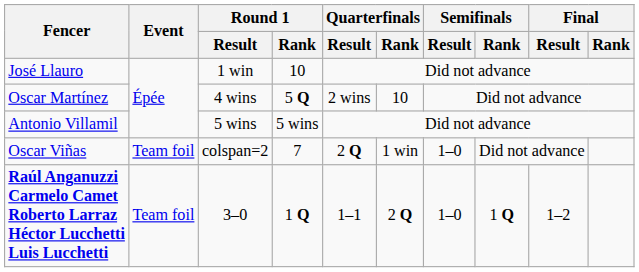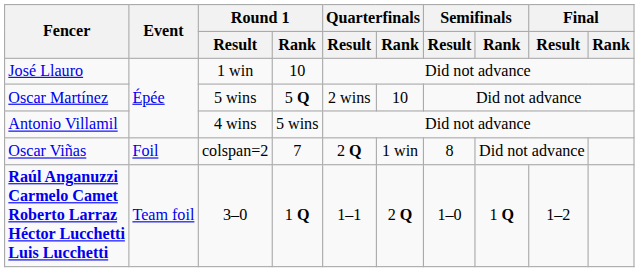(235, 97) 4 wins -> (235, 97) 5 wins
(235, 124) 5 wins -> (235, 124) 4 wins
(163, 151) Team foil -> (145, 151) Foil
(450, 151) 1–0 -> (450, 151) 8
